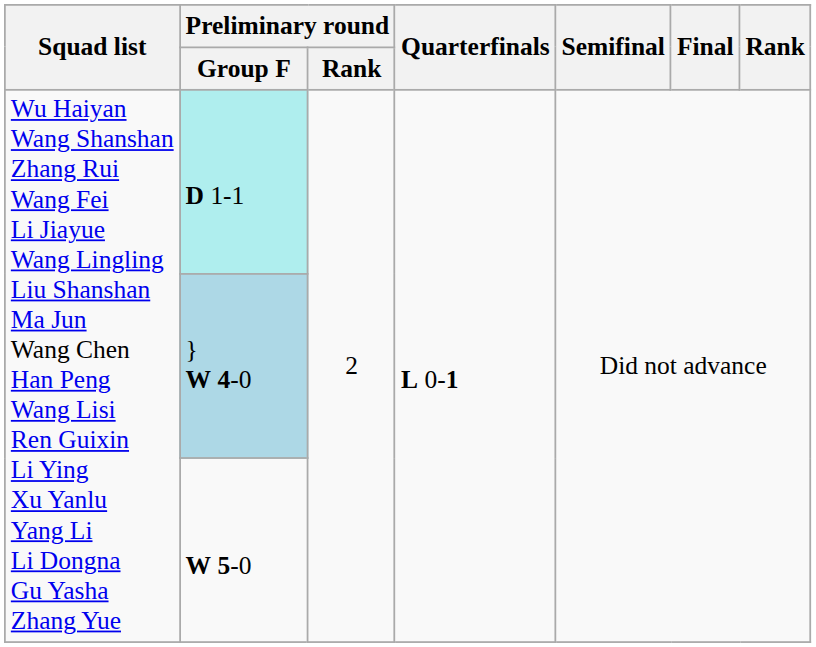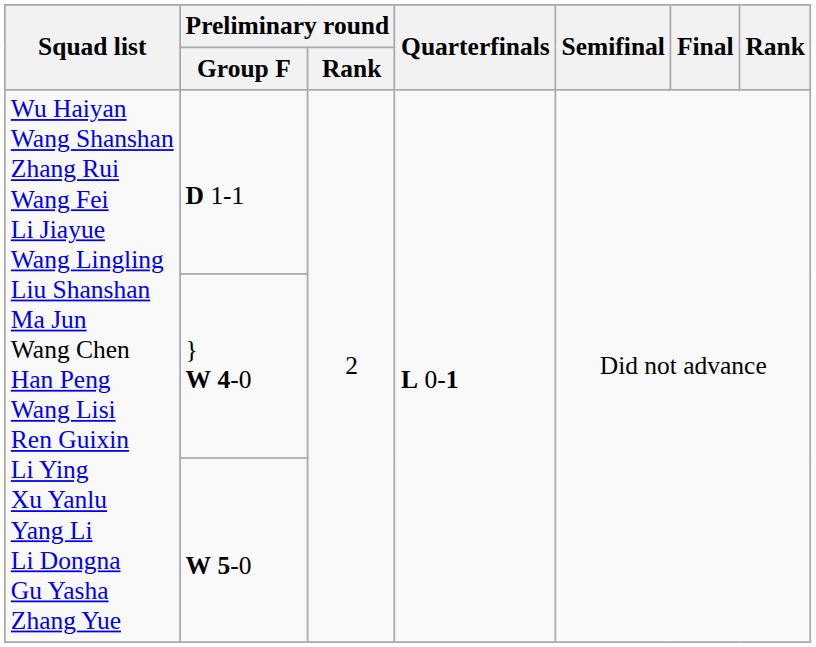(215, 196) paleturquoise background -> (215, 196) no background
(219, 365) lightblue background -> (219, 365) no background
